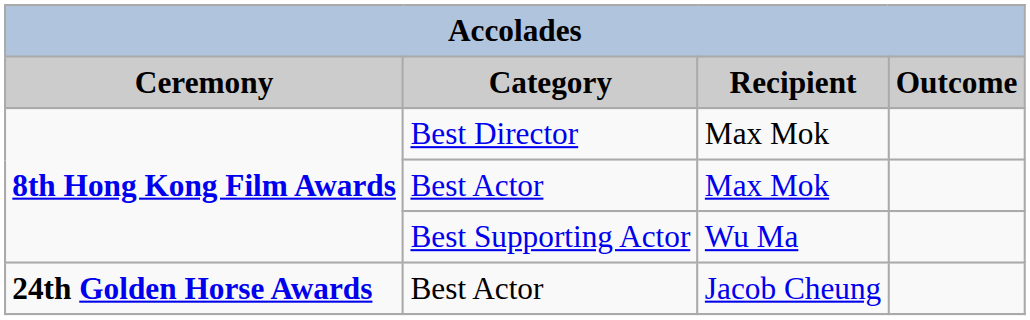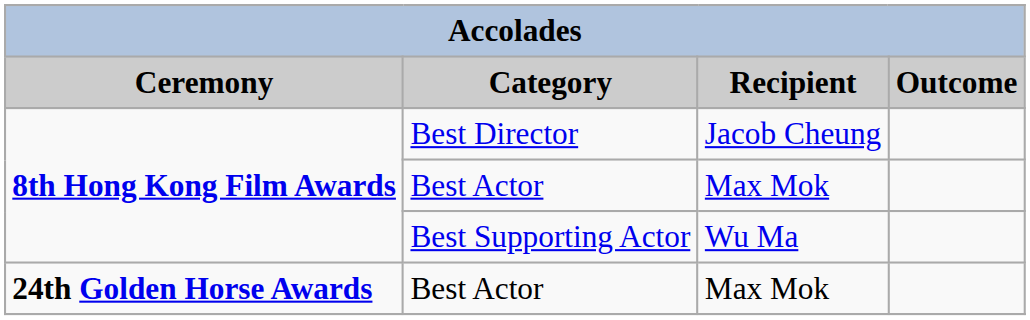(767, 133) Max Mok -> (793, 133) Jacob Cheung
(793, 288) Jacob Cheung -> (767, 288) Max Mok
